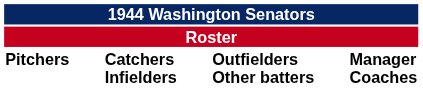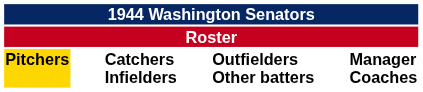(37, 59) no background -> (37, 59) gold background
